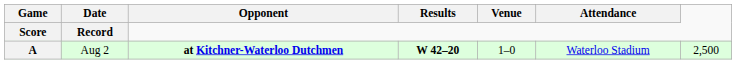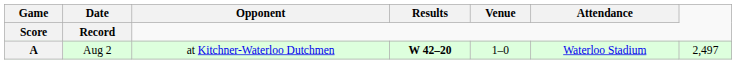(263, 50) bold -> (261, 50) normal
(706, 50) 2,500 -> (705, 50) 2,497
